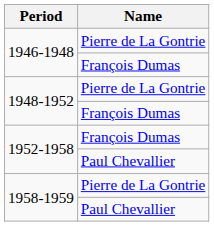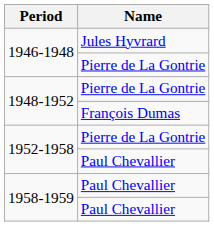(143, 40) Pierre de La Gontrie -> (123, 40) Jules Hyvrard
(130, 64) François Dumas -> (143, 64) Pierre de La Gontrie
(130, 137) François Dumas -> (143, 137) Pierre de La Gontrie
(143, 185) Pierre de La Gontrie -> (128, 185) Paul Chevallier
